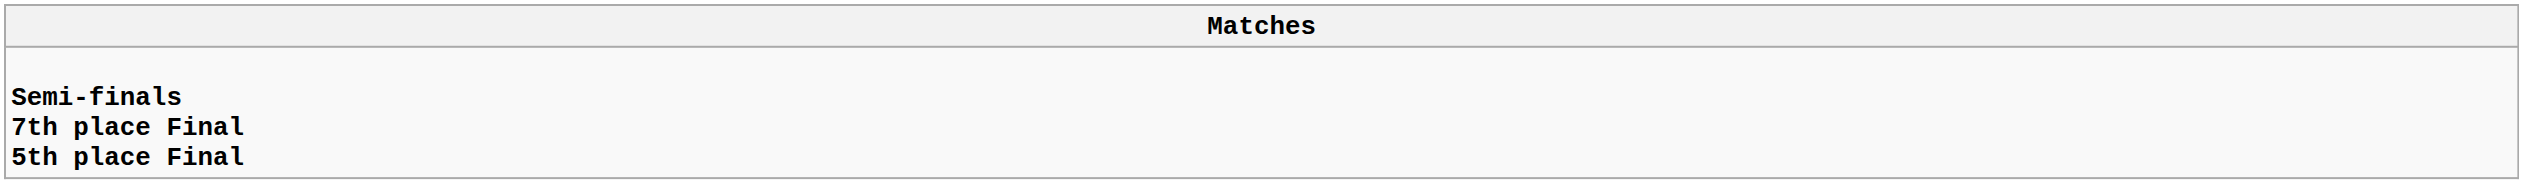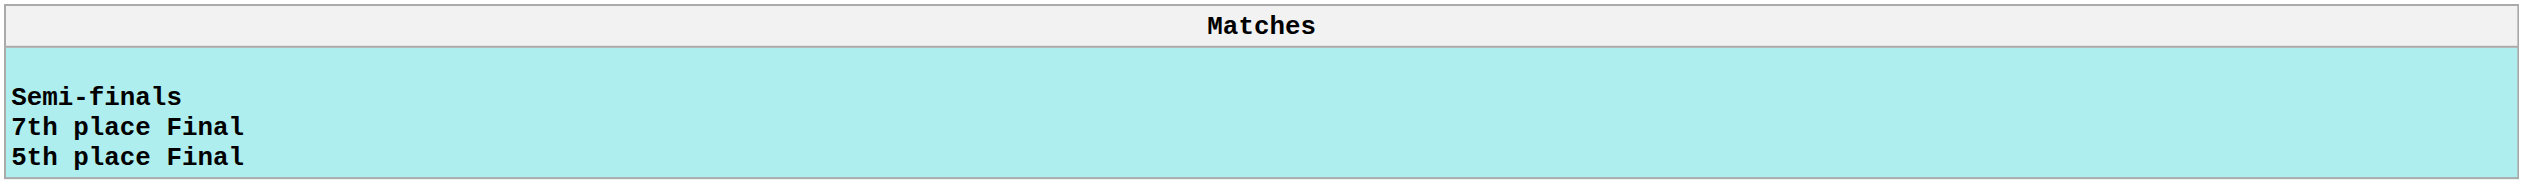(128, 128) no background -> (128, 128) paleturquoise background
